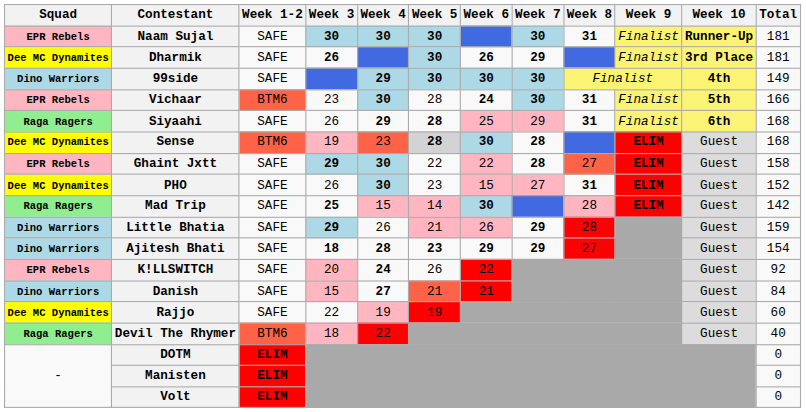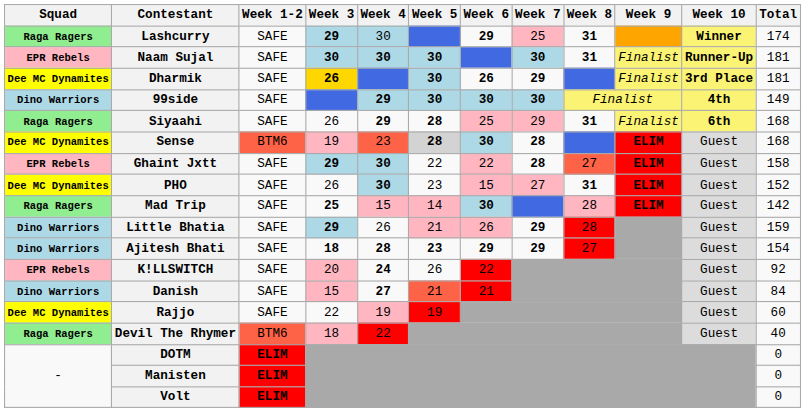+ row: (175, 36)
(332, 57) no background -> (332, 79) gold background
- row: (175, 100)
